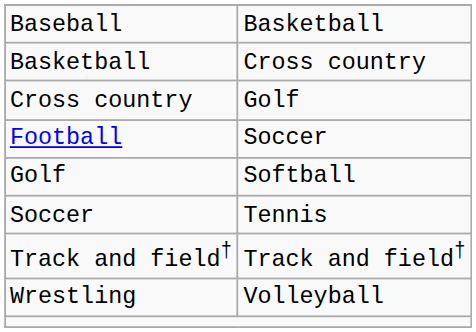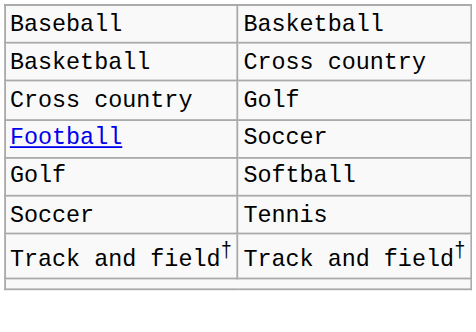- row: (73, 297)
